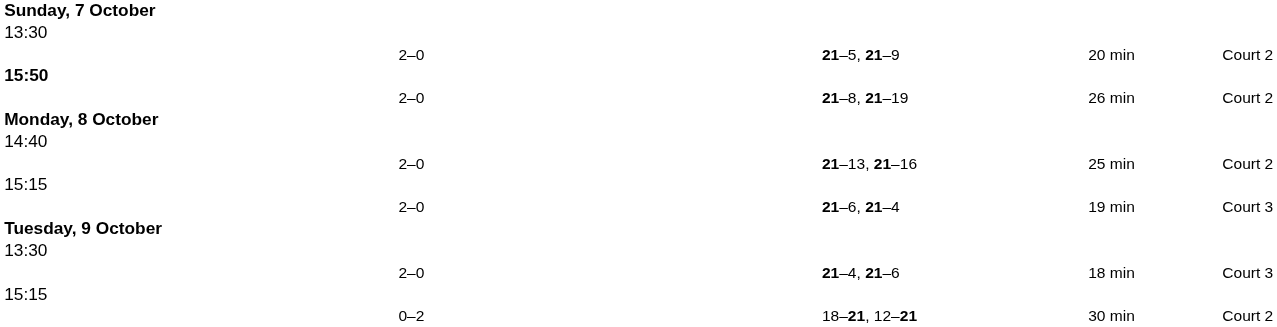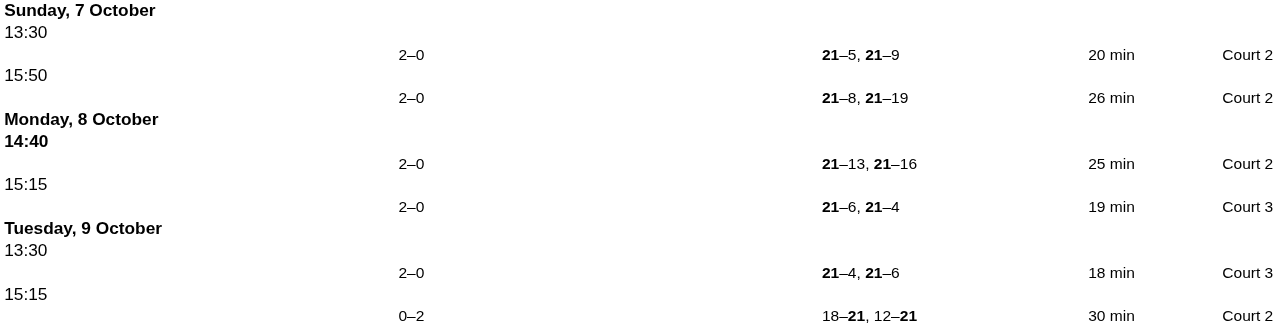(26, 75) bold -> (26, 75) normal
(26, 141) normal -> (26, 141) bold
